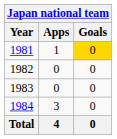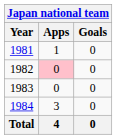(93, 50) gold background -> (93, 50) no background
(56, 69) no background -> (56, 69) pink background
